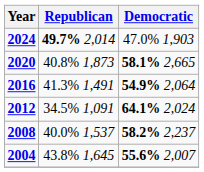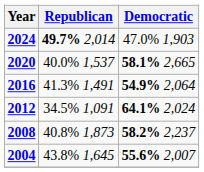(79, 63) 40.8% 1,873 -> (79, 63) 40.0% 1,537
(79, 132) 40.0% 1,537 -> (79, 132) 40.8% 1,873
